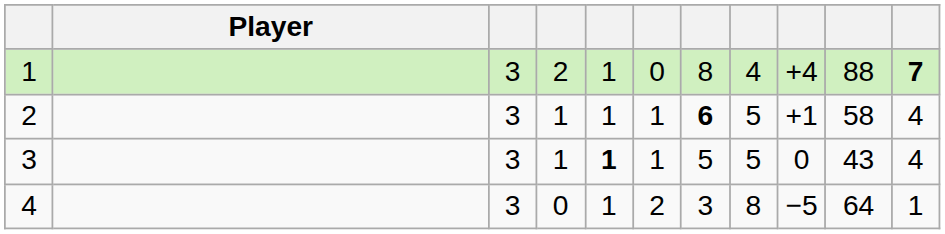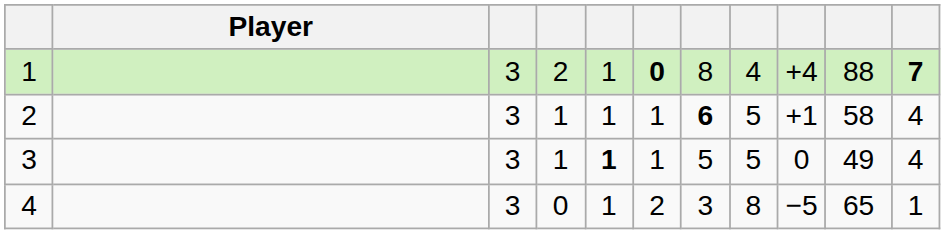(657, 71) normal -> (657, 71) bold
(859, 160) 43 -> (859, 160) 49
(859, 205) 64 -> (859, 205) 65
